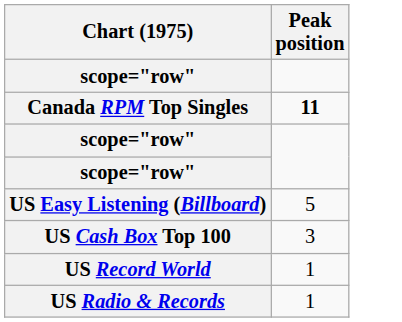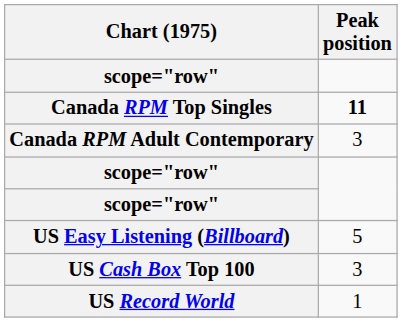+ row: (161, 140)
- row: (138, 301)
